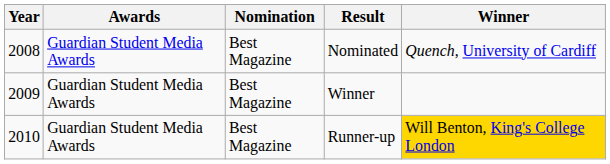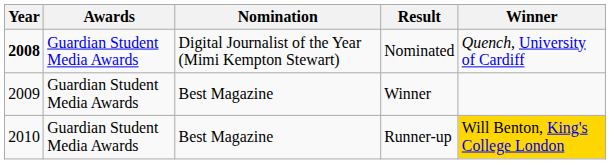(24, 51) normal -> (24, 51) bold
(260, 51) Best Magazine -> (270, 51) Digital Journalist of the Year (Mimi Kempton Stewart)
